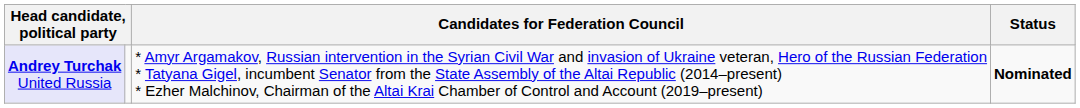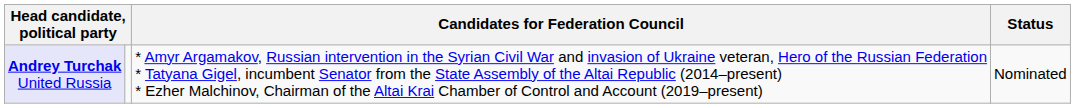(1033, 74) bold -> (1030, 74) normal
